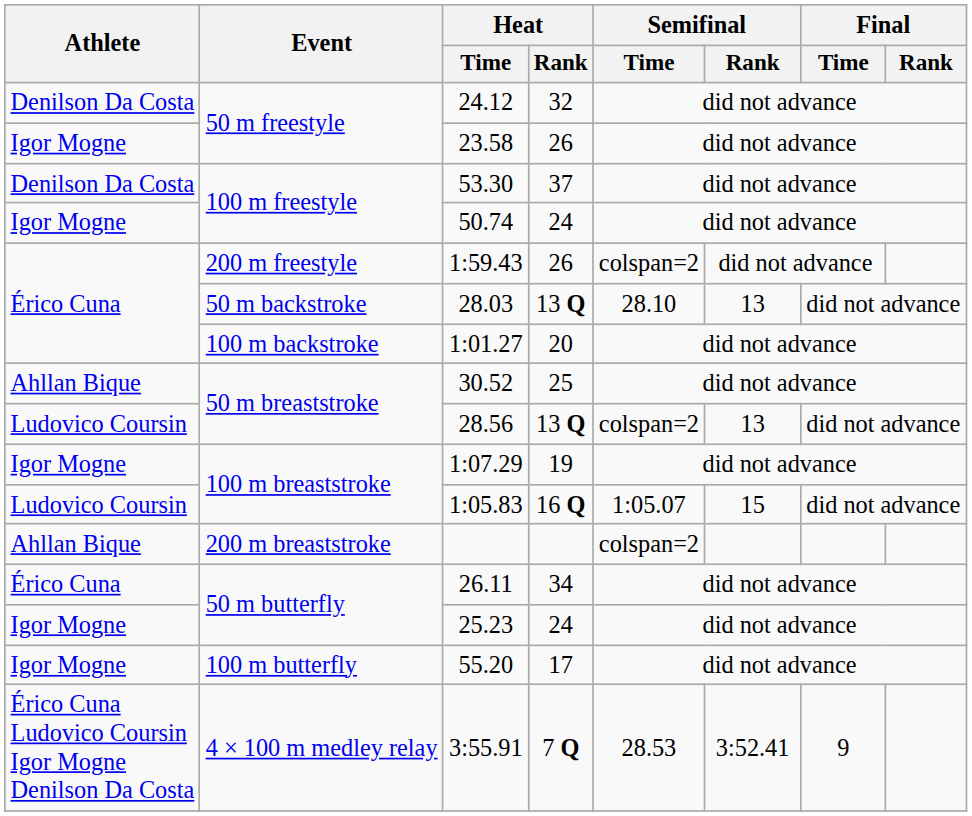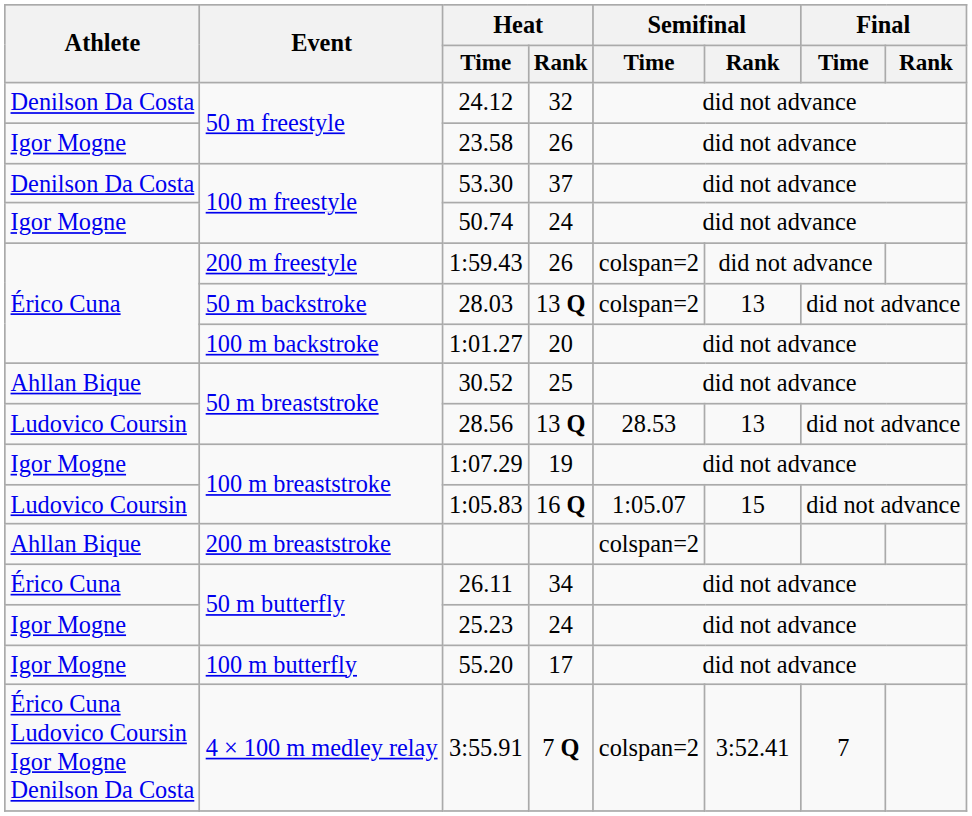(649, 303) 28.10 -> (649, 303) colspan=2
(649, 424) colspan=2 -> (649, 424) 28.53
(649, 748) 28.53 -> (649, 748) colspan=2
(843, 748) 9 -> (843, 748) 7
